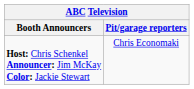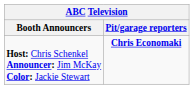(146, 43) normal -> (146, 43) bold
